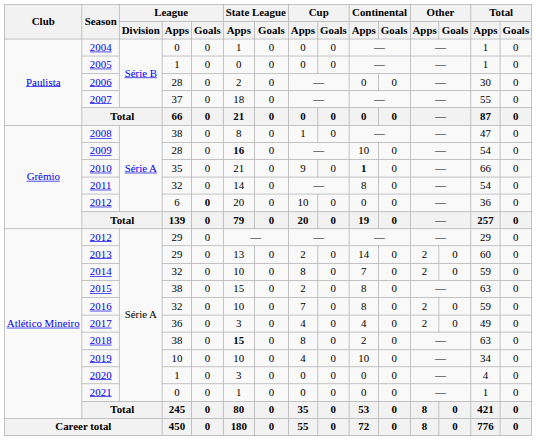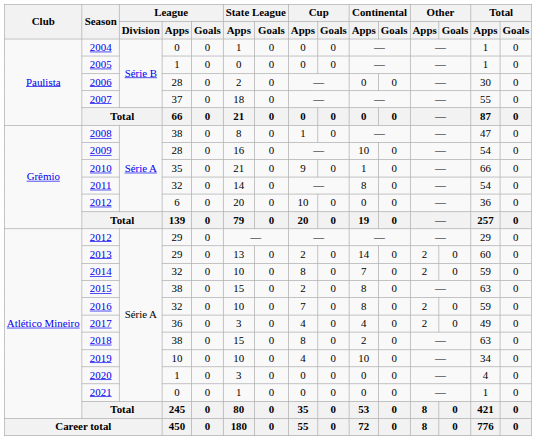(239, 151) bold -> (239, 151) normal
(364, 168) bold -> (364, 168) normal
(207, 202) bold -> (207, 202) normal
(239, 340) bold -> (239, 340) normal
